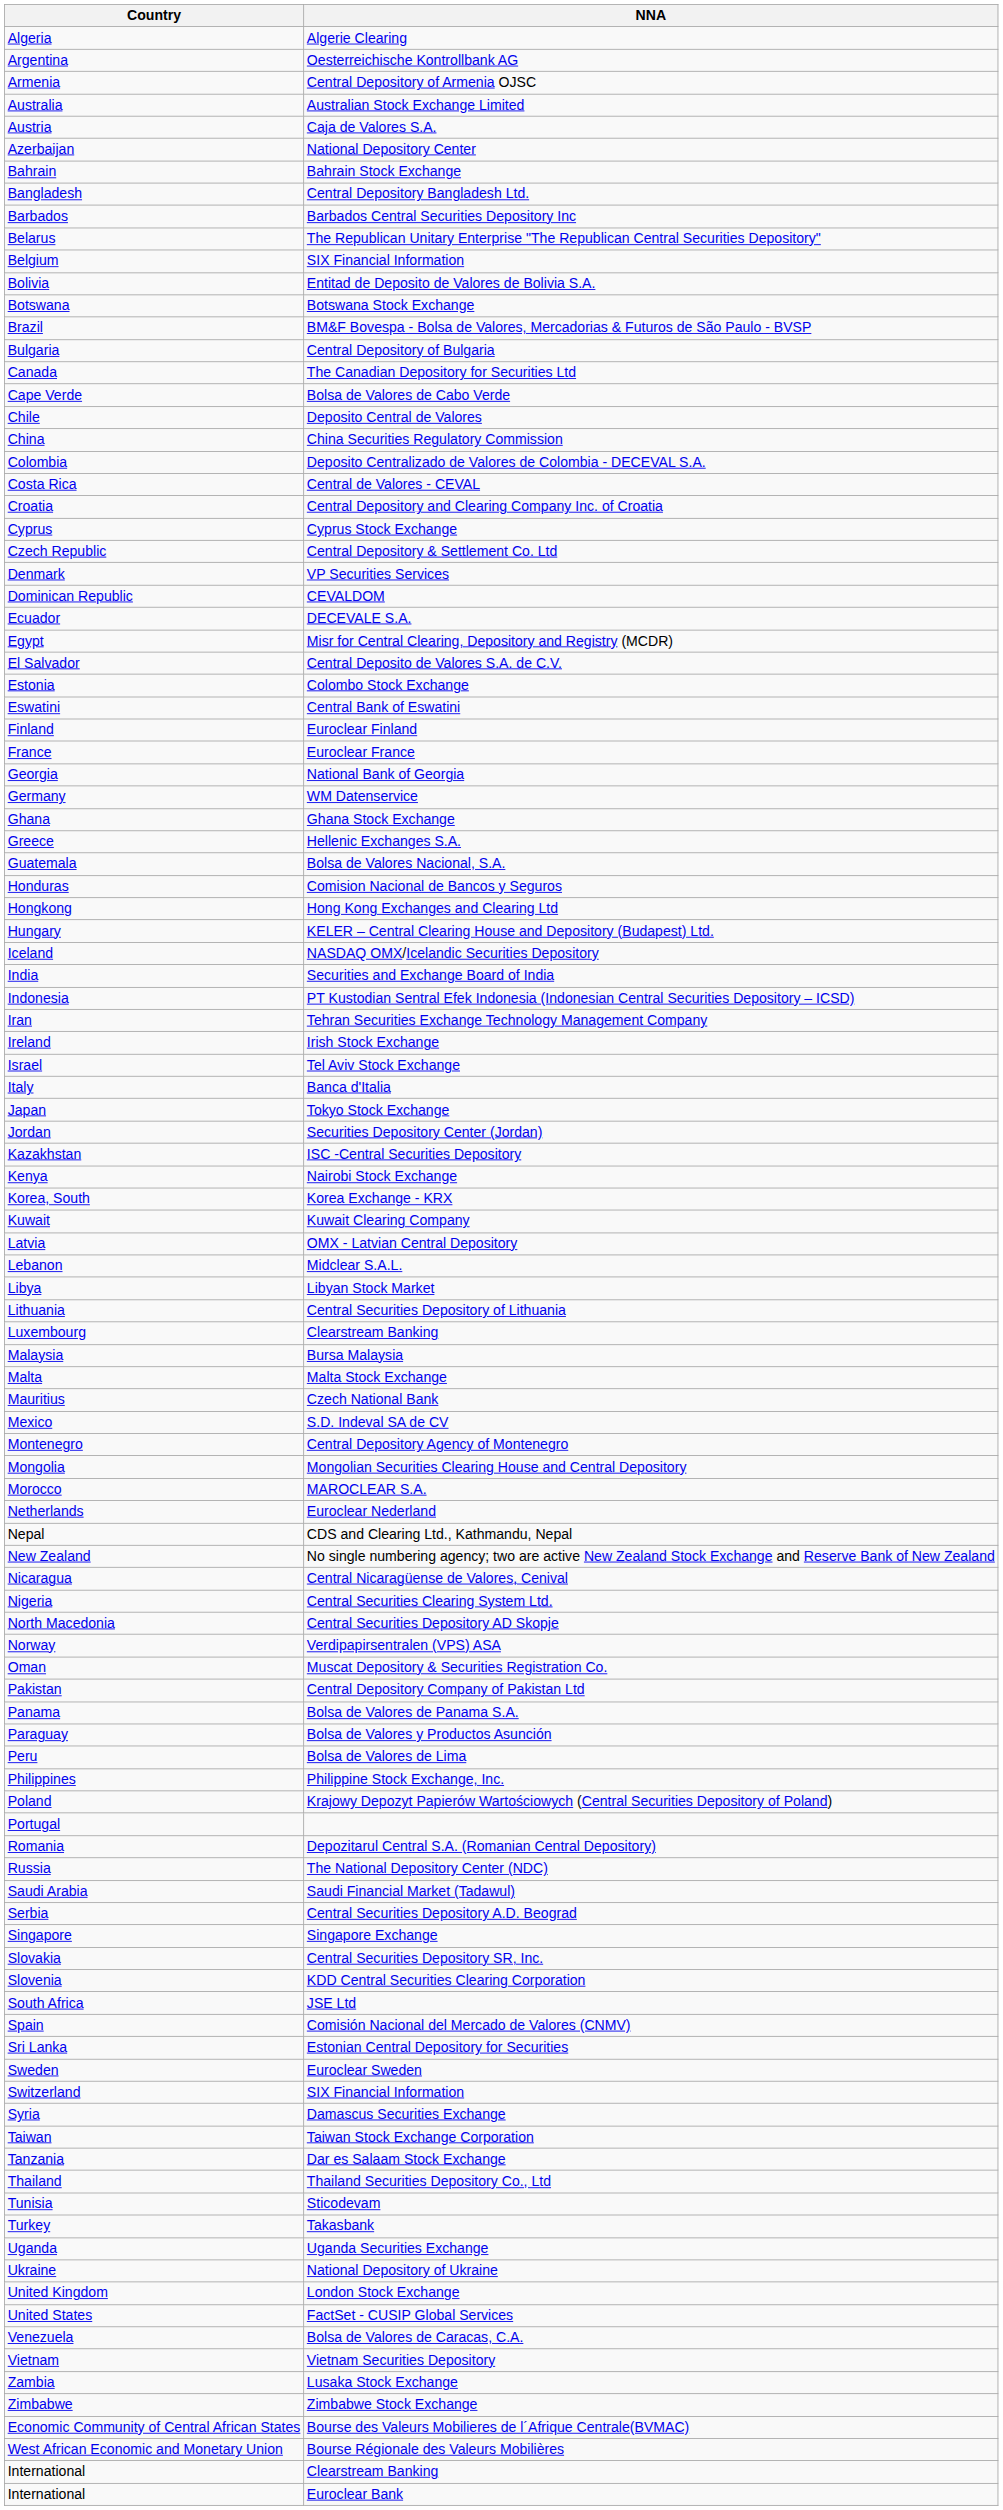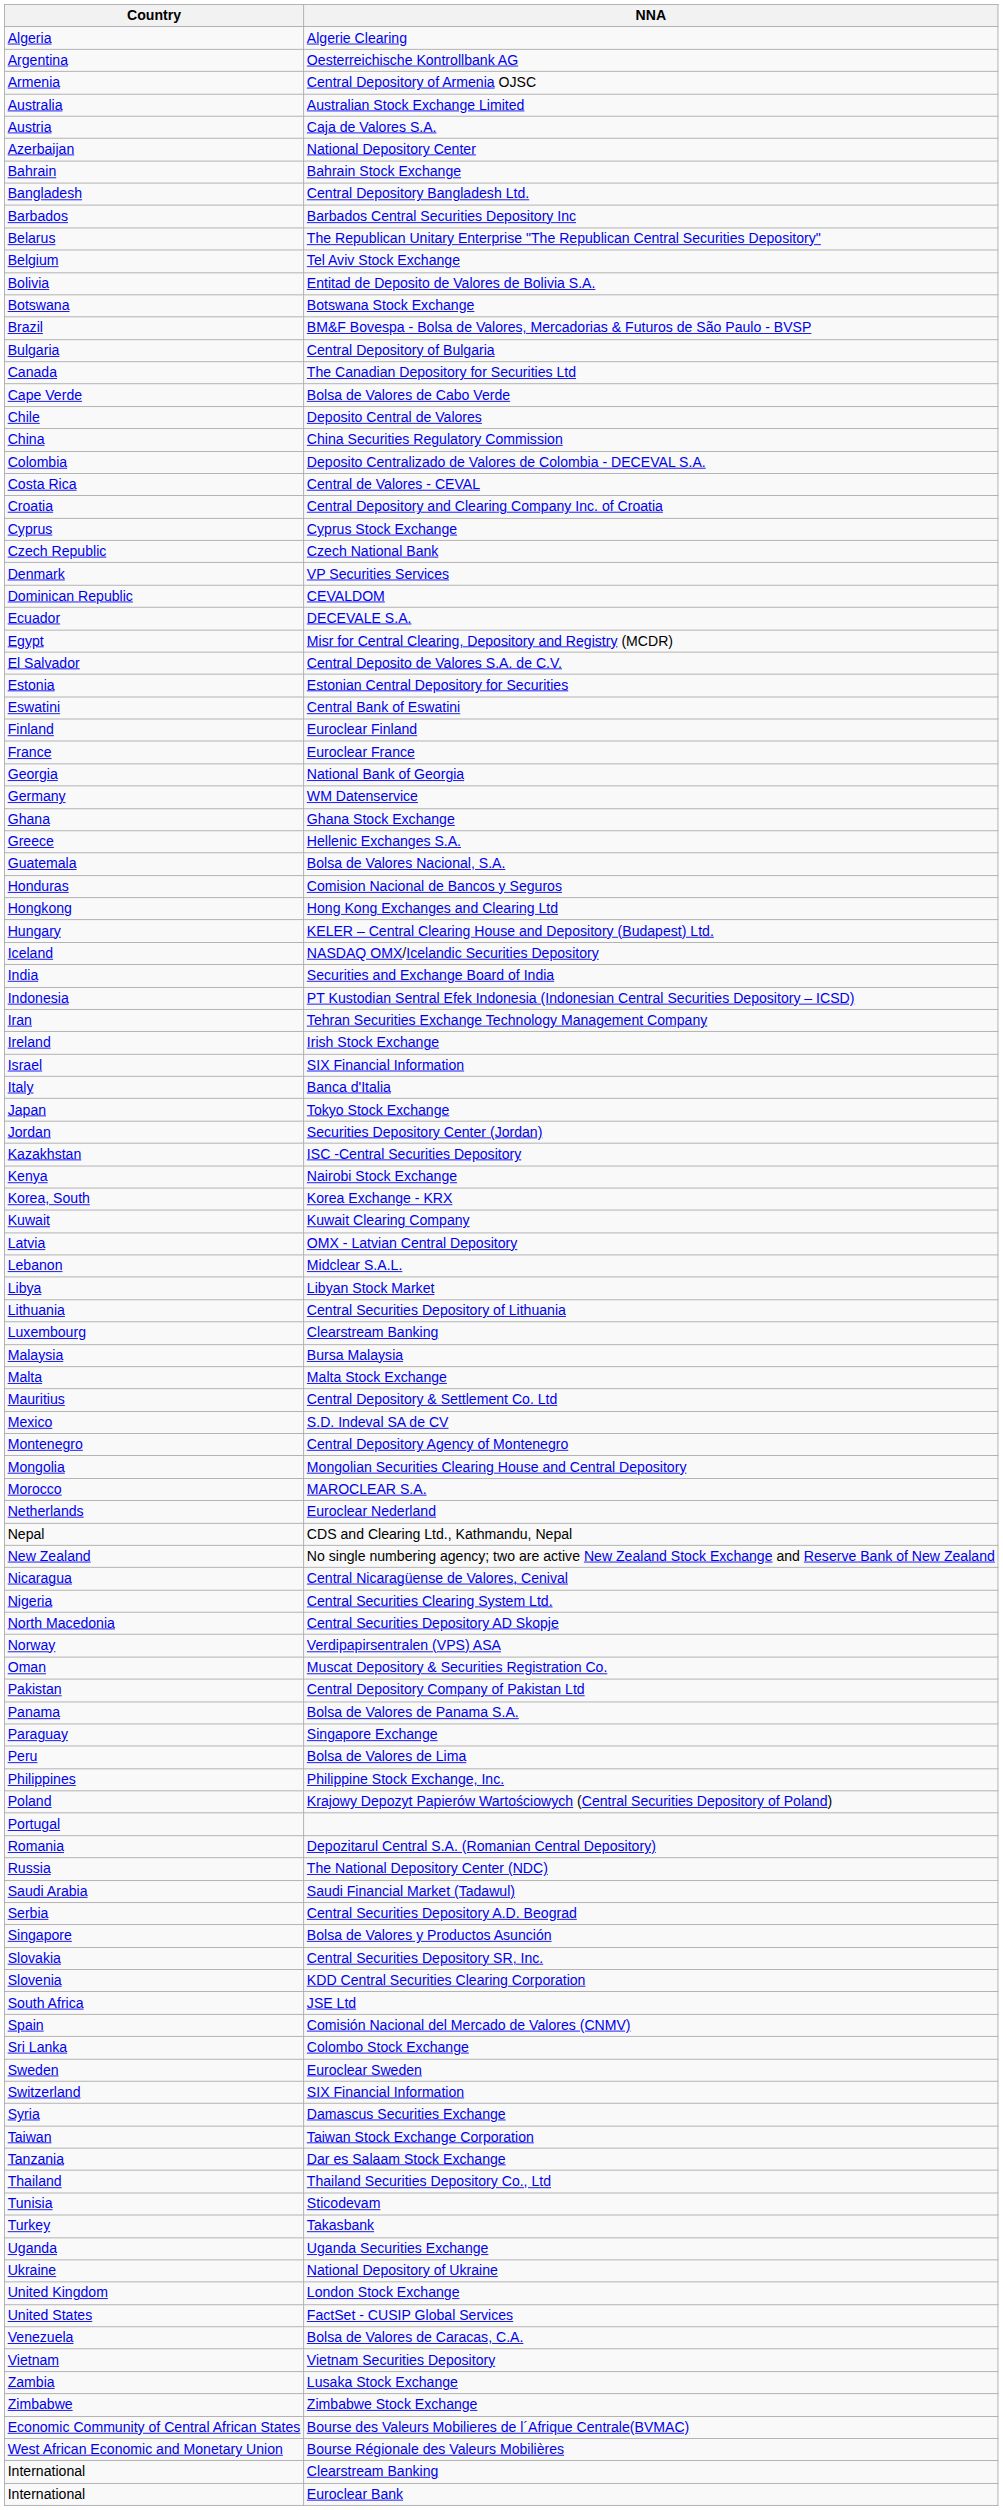(385, 261) SIX Financial Information -> (383, 261) Tel Aviv Stock Exchange
(432, 551) Central Depository & Settlement Co. Ltd -> (373, 551) Czech National Bank
(388, 685) Colombo Stock Exchange -> (438, 685) Estonian Central Depository for Securities
(383, 1065) Tel Aviv Stock Exchange -> (385, 1065) SIX Financial Information
(373, 1400) Czech National Bank -> (432, 1400) Central Depository & Settlement Co. Ltd
(429, 1735) Bolsa de Valores y Productos Asunción -> (372, 1735) Singapore Exchange
(372, 1936) Singapore Exchange -> (429, 1936) Bolsa de Valores y Productos Asunción
(438, 2047) Estonian Central Depository for Securities -> (388, 2047) Colombo Stock Exchange
